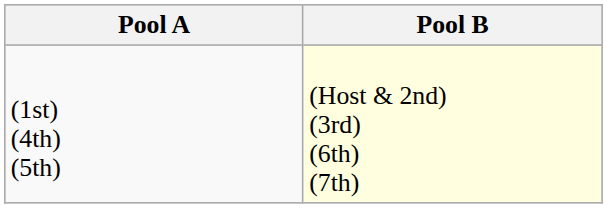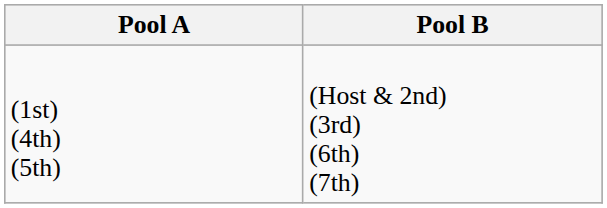(378, 138) lightyellow background -> (378, 138) no background
